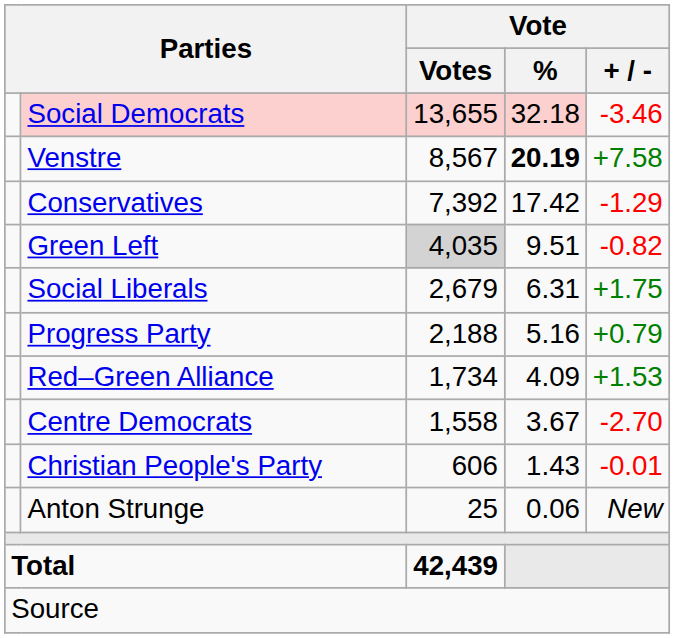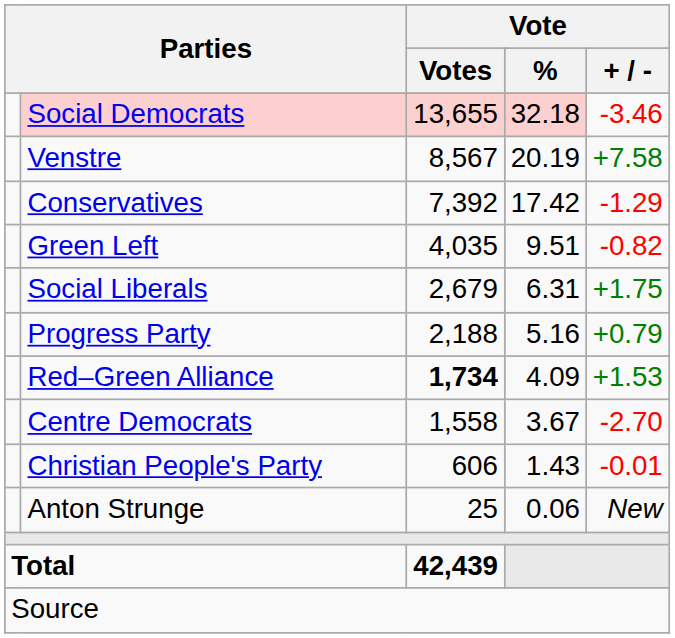(545, 158) bold -> (545, 158) normal
(463, 245) lightgrey background -> (463, 245) no background
(463, 377) normal -> (463, 377) bold
